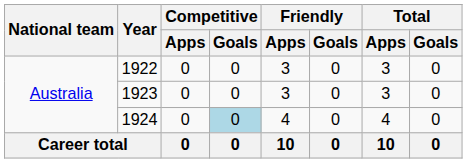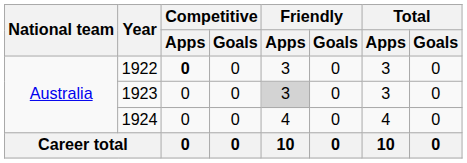(185, 68) normal -> (185, 68) bold
(285, 94) no background -> (285, 94) lightgrey background
(235, 119) lightblue background -> (235, 119) no background
